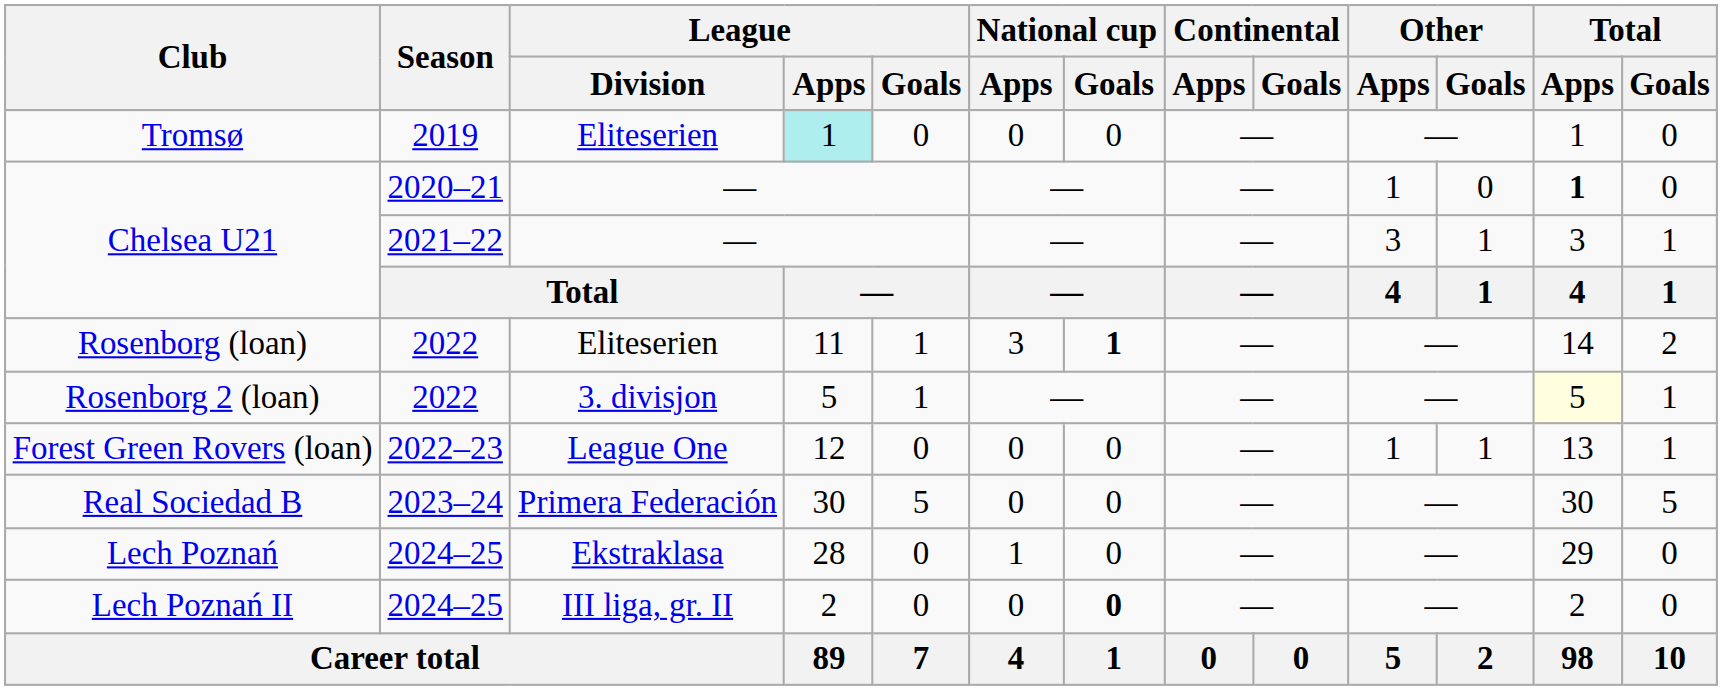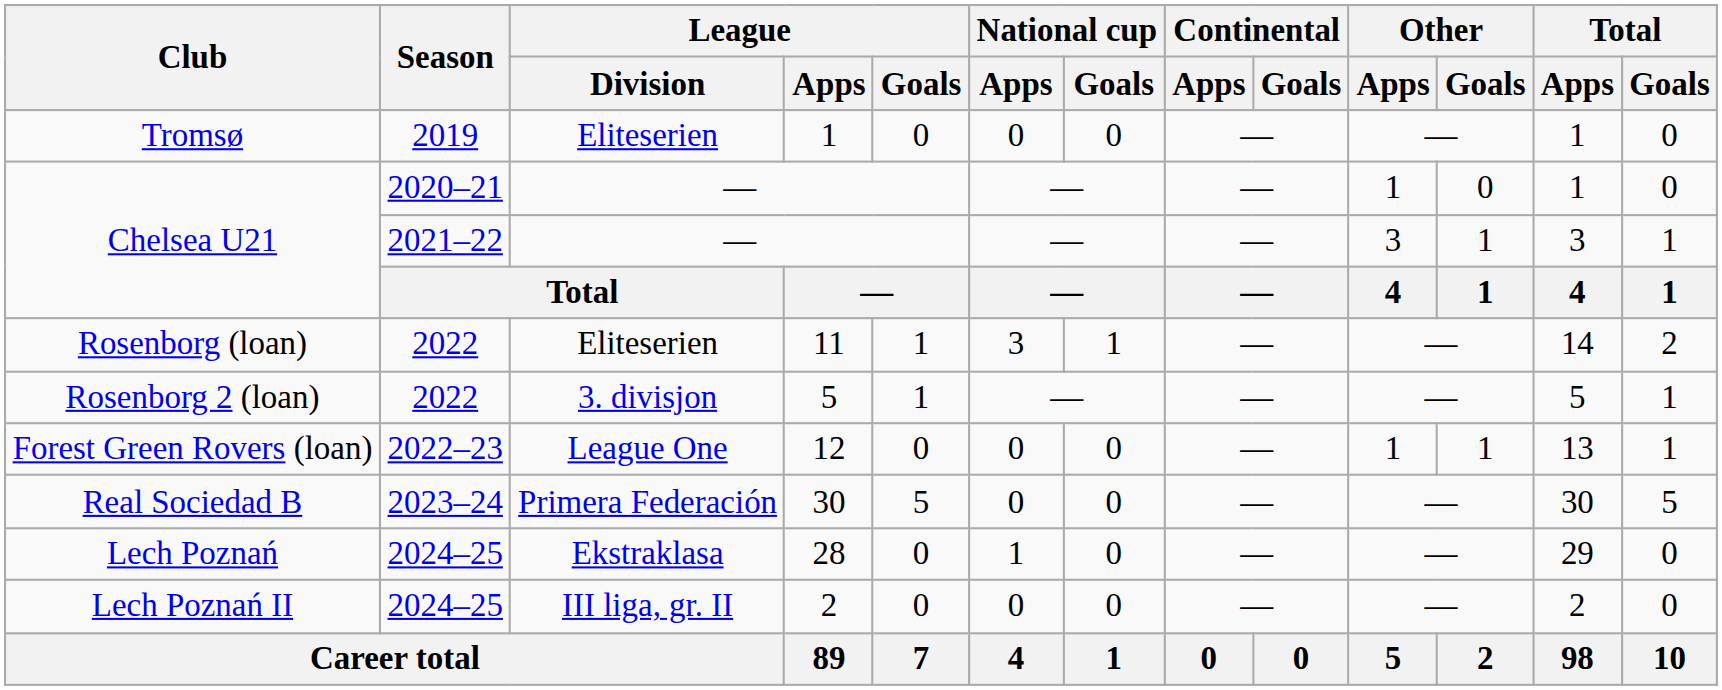(829, 135) paleturquoise background -> (829, 135) no background
(1577, 187) bold -> (1577, 187) normal
(1114, 344) bold -> (1114, 344) normal
(1577, 396) lightyellow background -> (1577, 396) no background
(1114, 605) bold -> (1114, 605) normal
